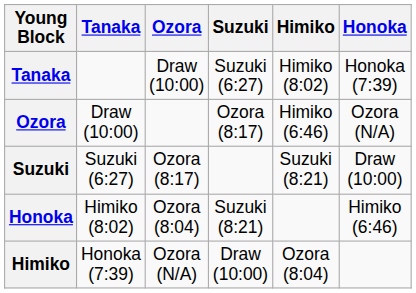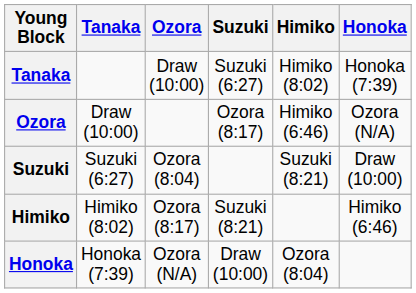(177, 169) Ozora (8:17) -> (177, 169) Ozora (8:04)
(41, 217) Honoka -> (41, 217) Himiko
(177, 217) Ozora (8:04) -> (177, 217) Ozora (8:17)
(41, 264) Himiko -> (41, 264) Honoka
